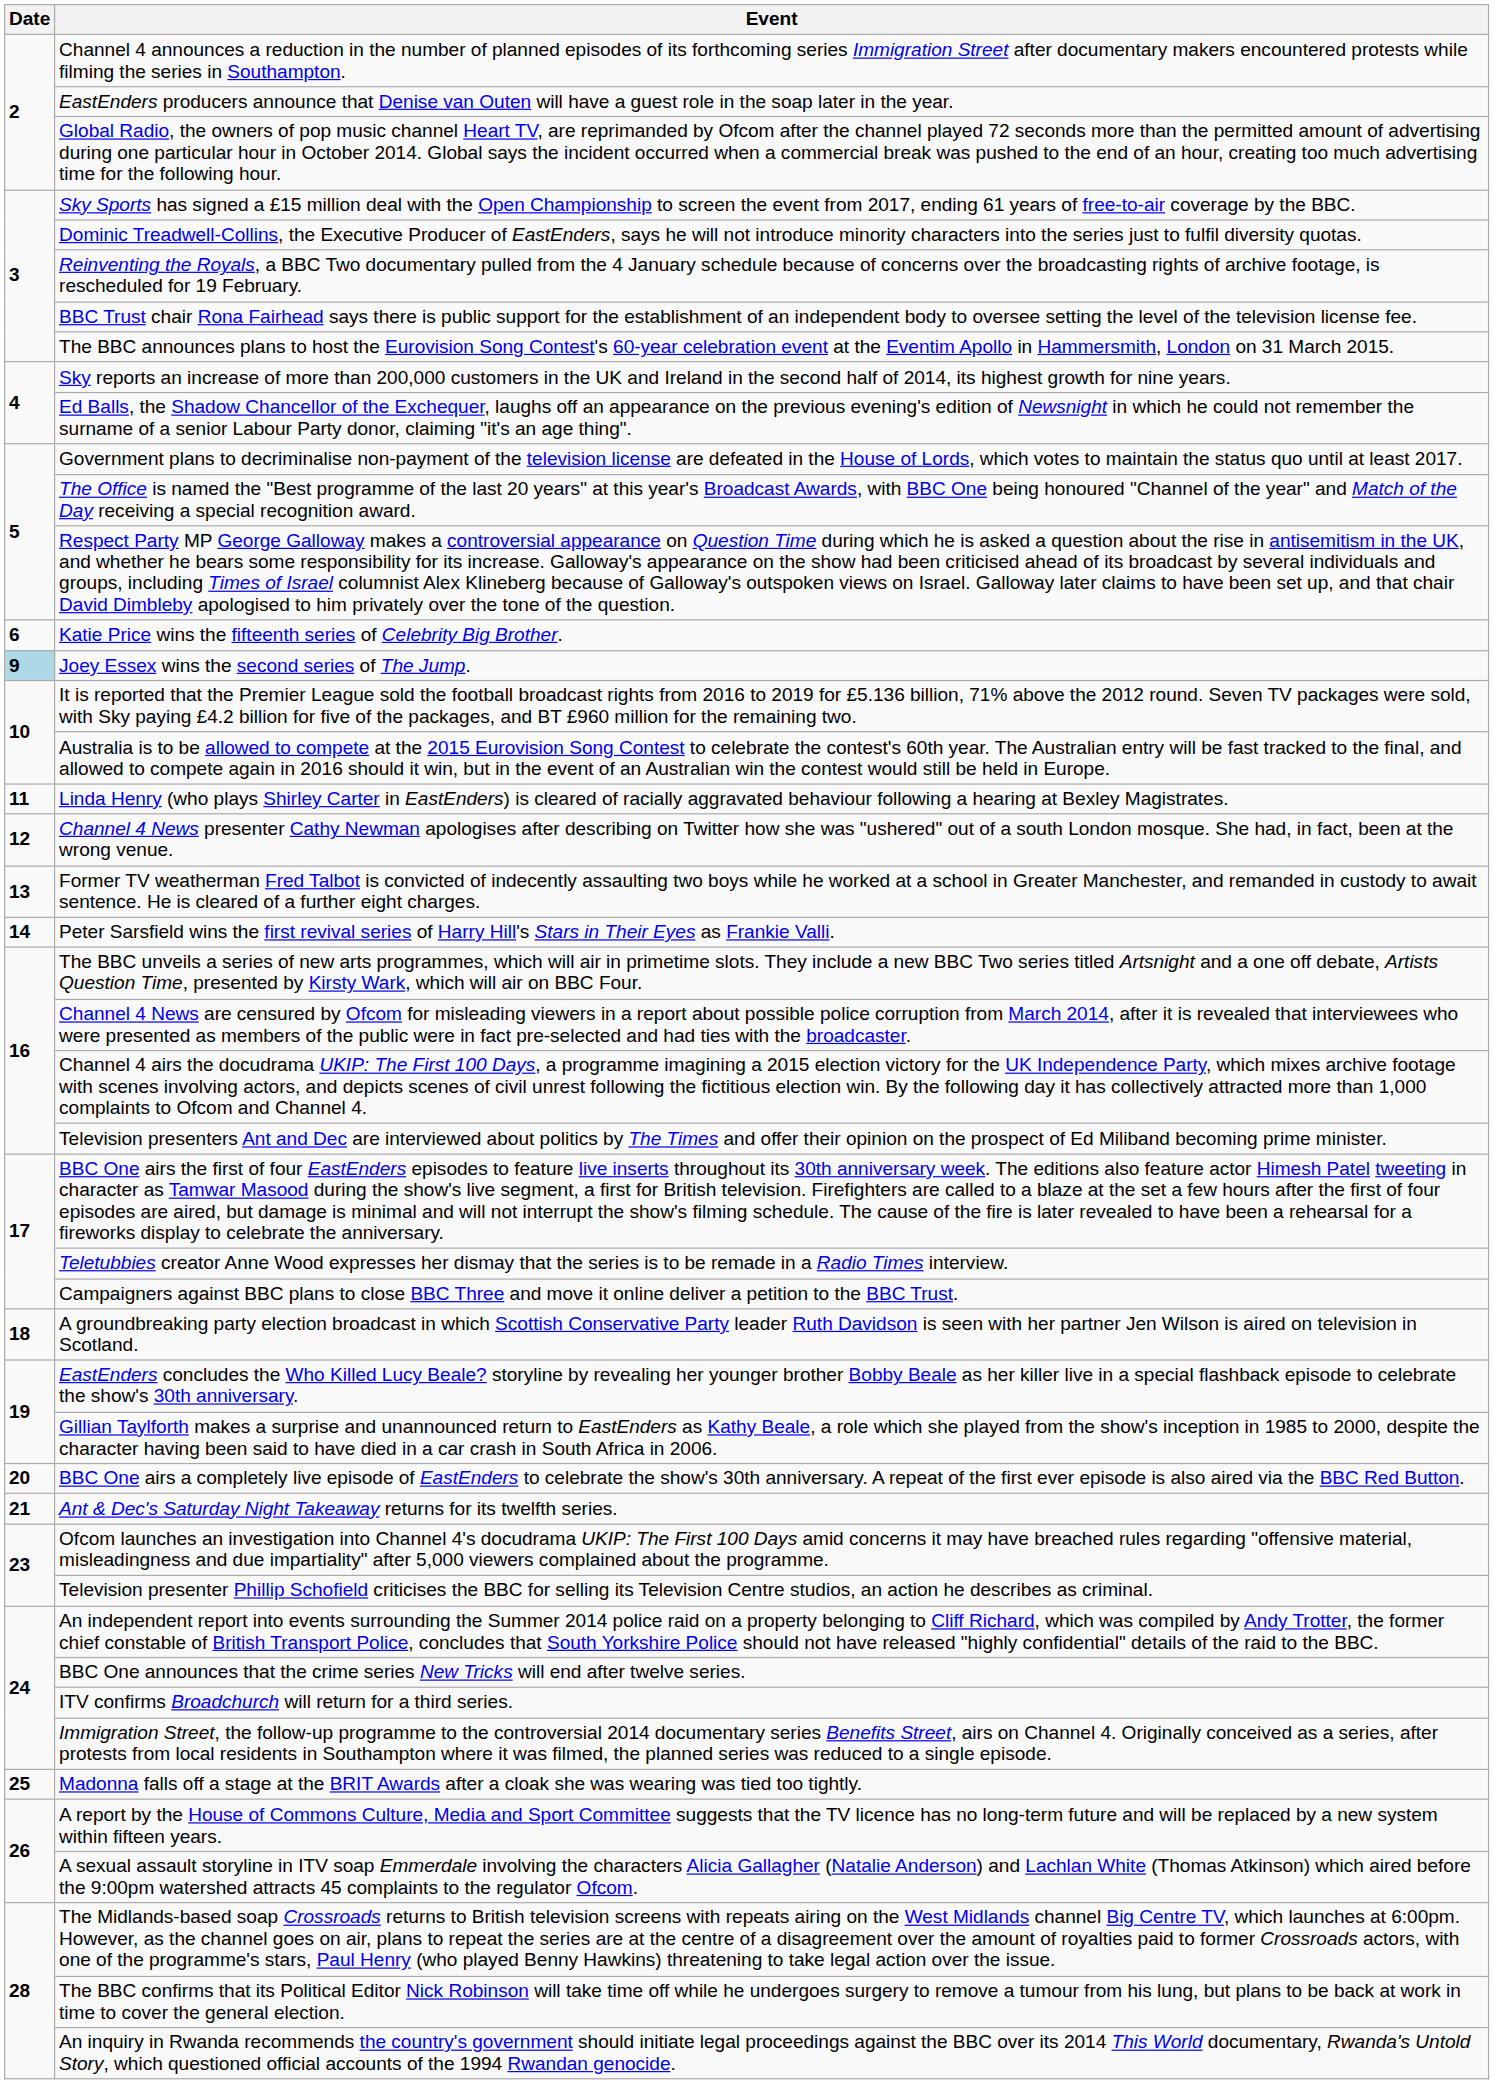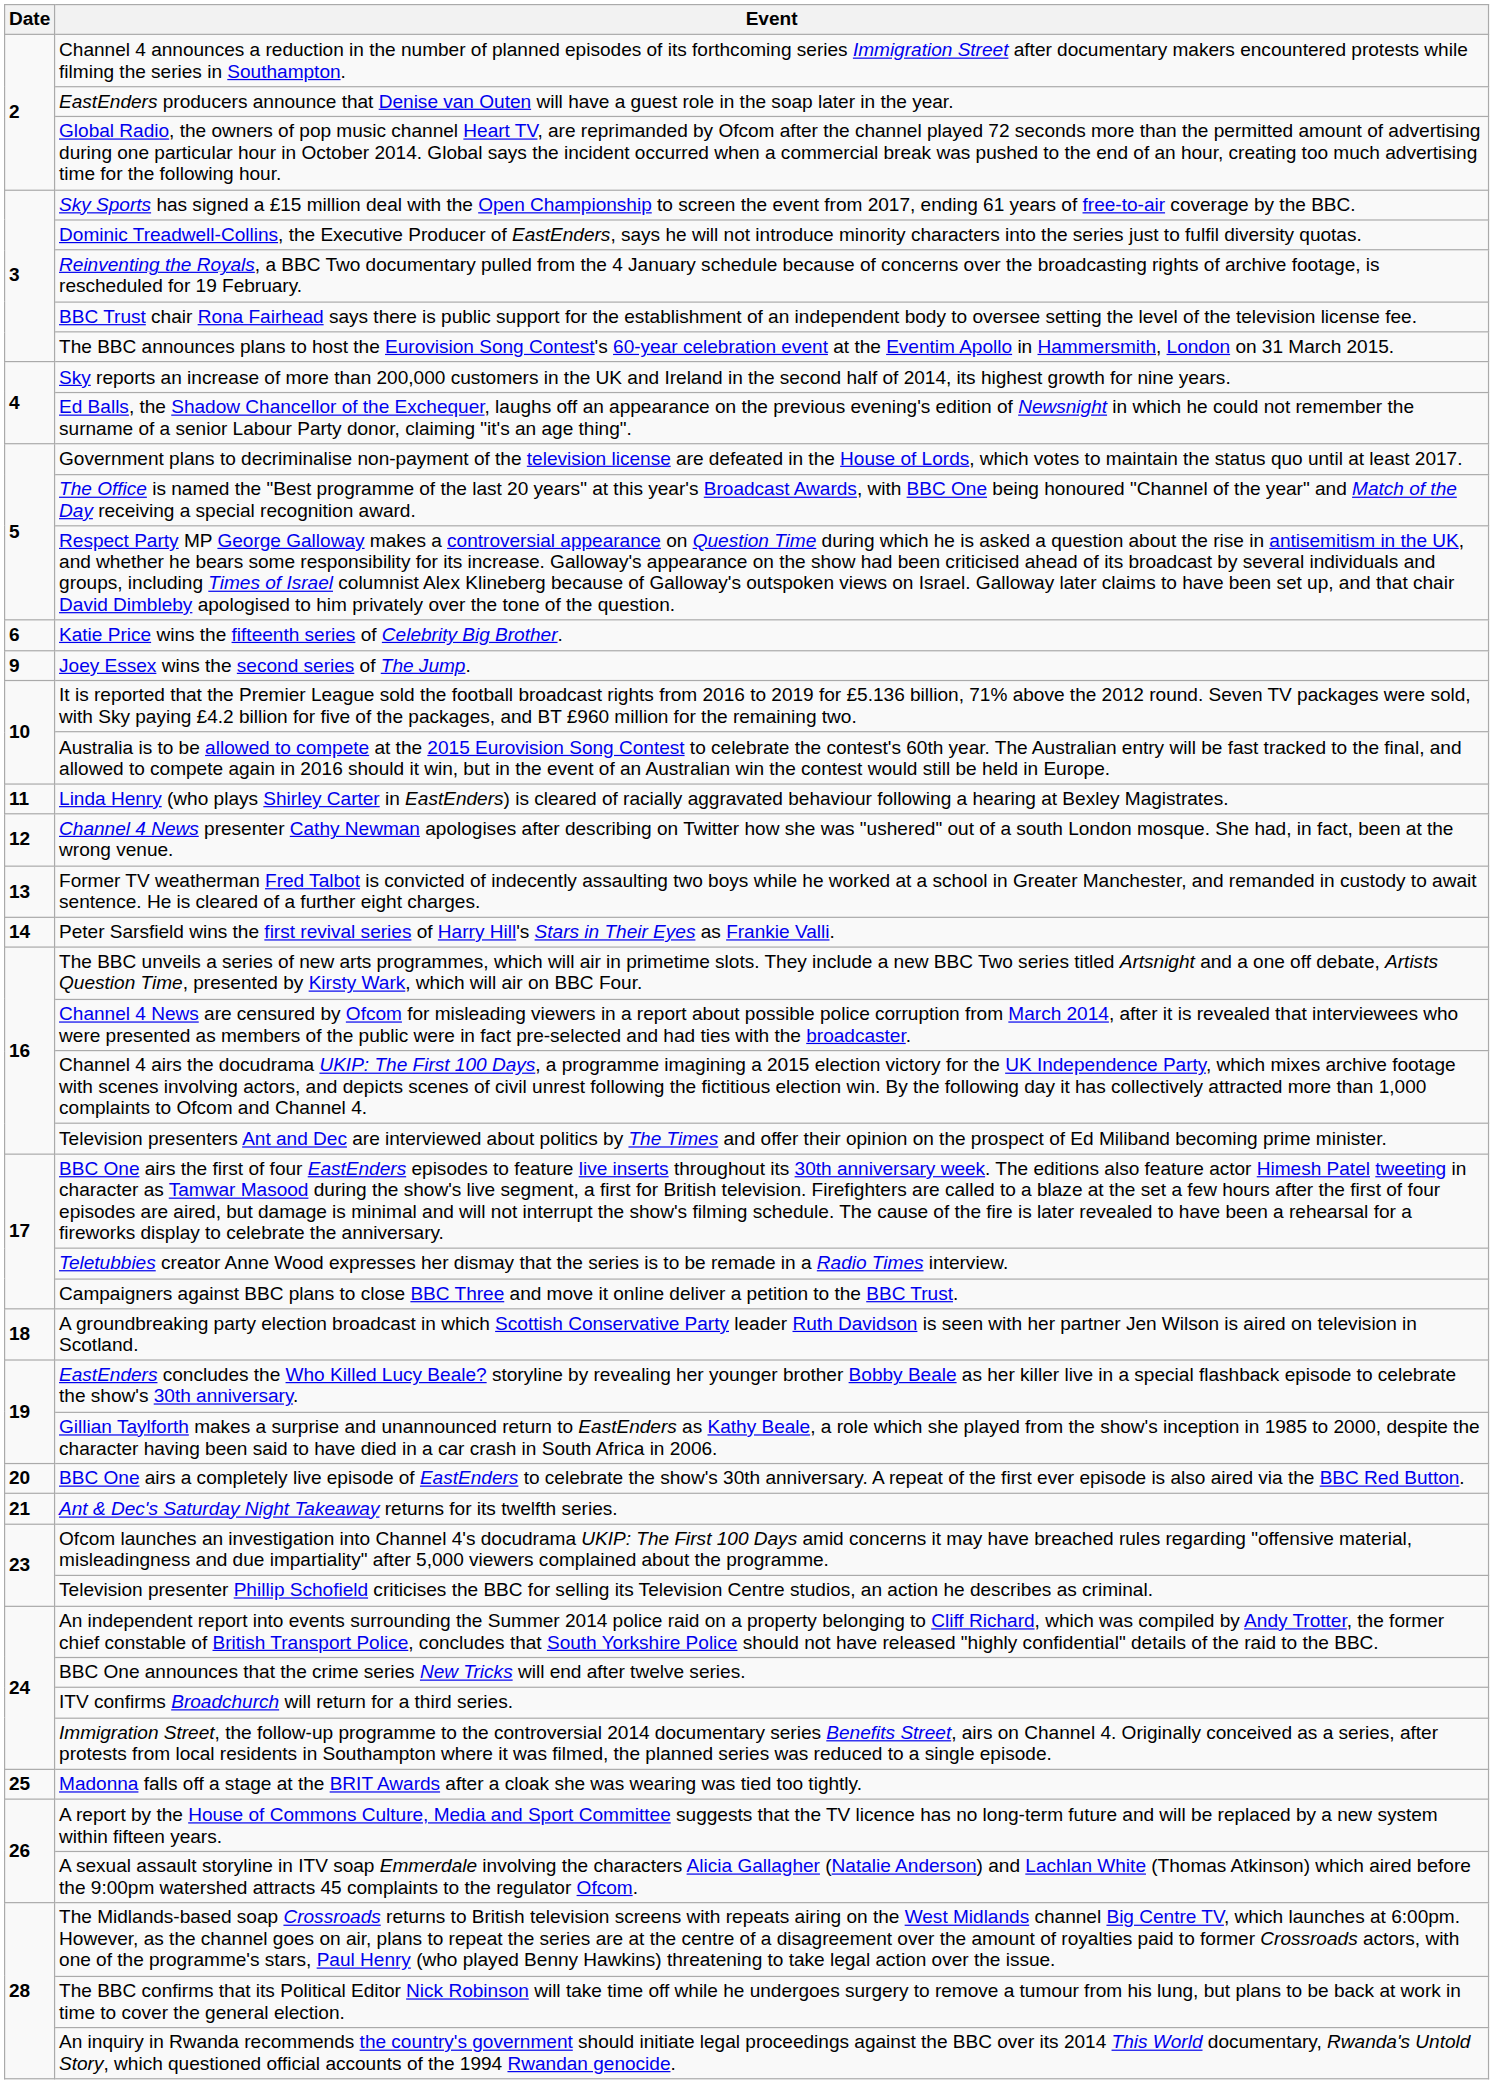(14, 665) lightblue background -> (14, 665) no background
